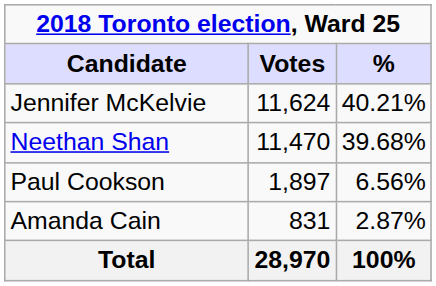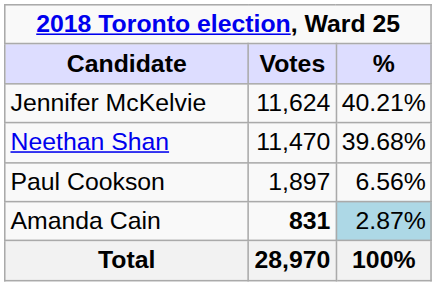(310, 220) normal -> (310, 220) bold
(391, 220) no background -> (391, 220) lightblue background
